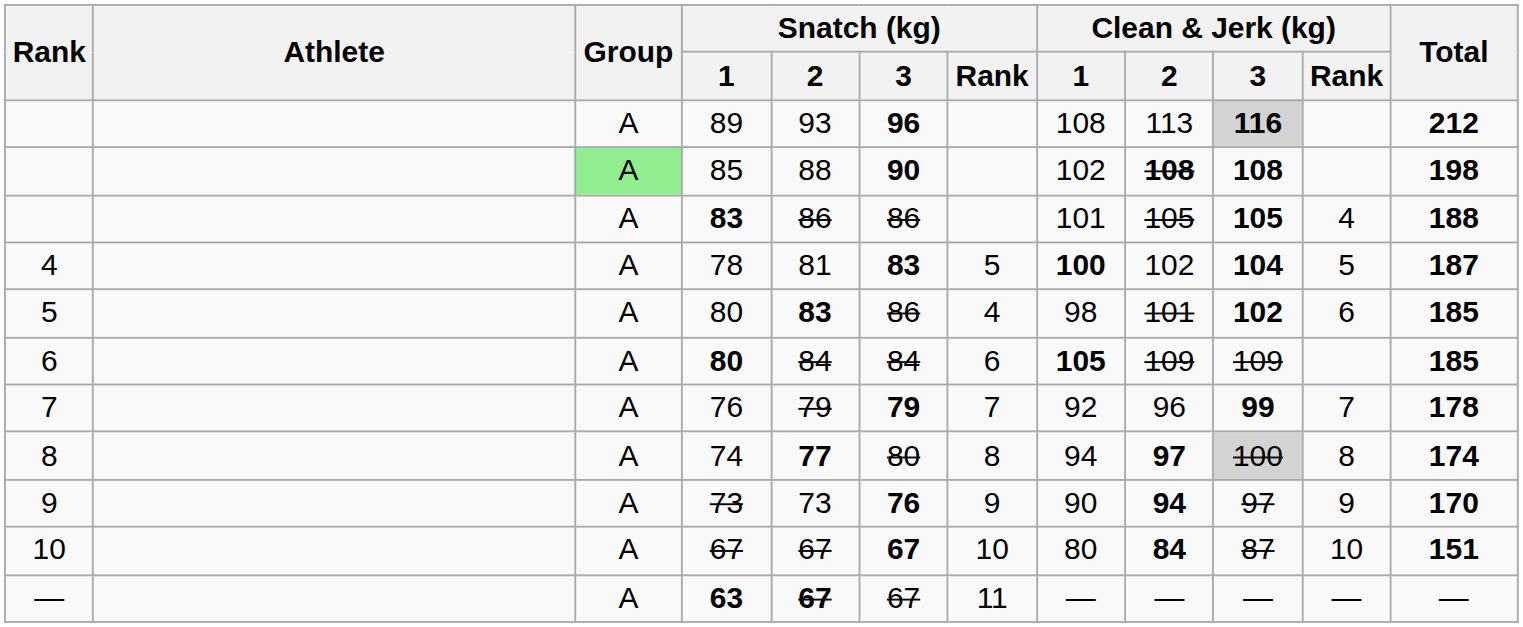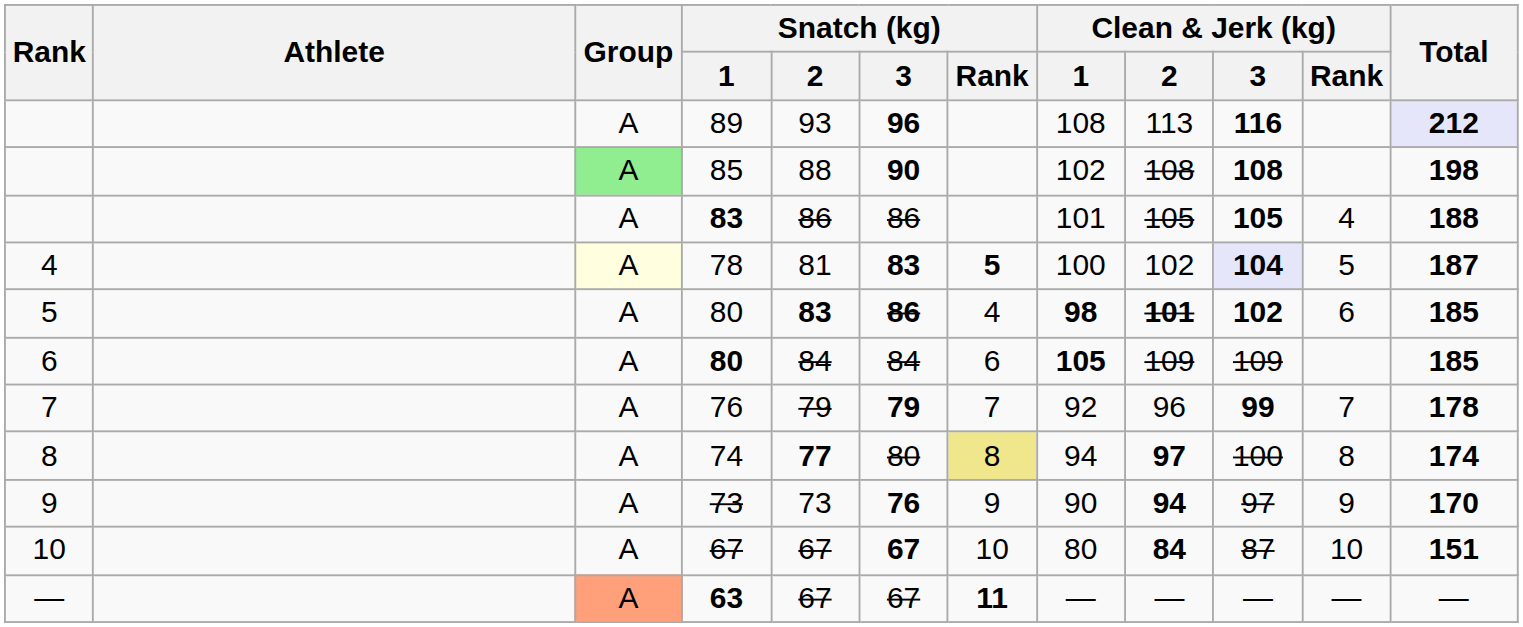(1258, 123) lightgrey background -> (1258, 123) no background
(1454, 123) no background -> (1454, 123) lavender background
(1169, 170) bold -> (1169, 170) normal
(628, 265) no background -> (628, 265) lightyellow background
(992, 265) normal -> (992, 265) bold
(1081, 265) bold -> (1081, 265) normal
(1258, 265) no background -> (1258, 265) lavender background
(904, 312) normal -> (904, 312) bold
(1081, 312) normal -> (1081, 312) bold
(1169, 312) normal -> (1169, 312) bold
(992, 455) no background -> (992, 455) khaki background
(1258, 455) lightgrey background -> (1258, 455) no background
(628, 597) no background -> (628, 597) lightsalmon background
(815, 597) bold -> (815, 597) normal
(992, 597) normal -> (992, 597) bold
